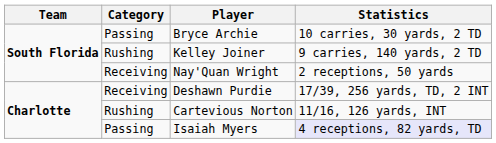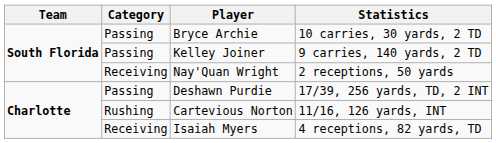(129, 53) Rushing -> (129, 53) Passing
(136, 91) Receiving -> (129, 91) Passing
(129, 129) Passing -> (136, 129) Receiving
(390, 129) lavender background -> (390, 129) no background
